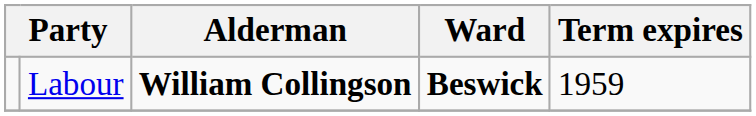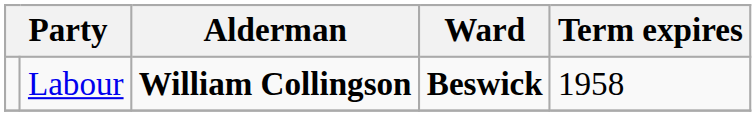(591, 83) 1959 -> (591, 83) 1958
